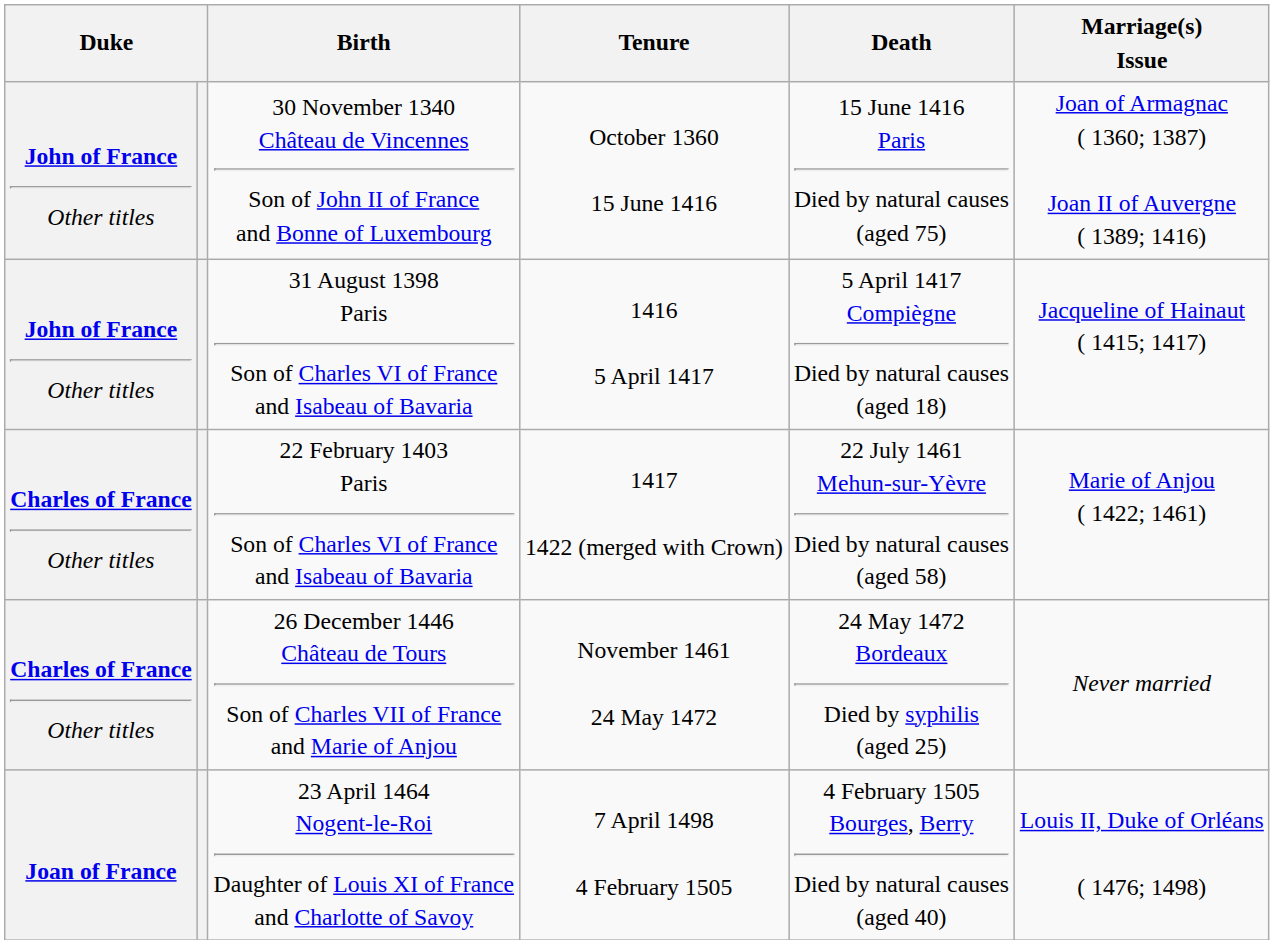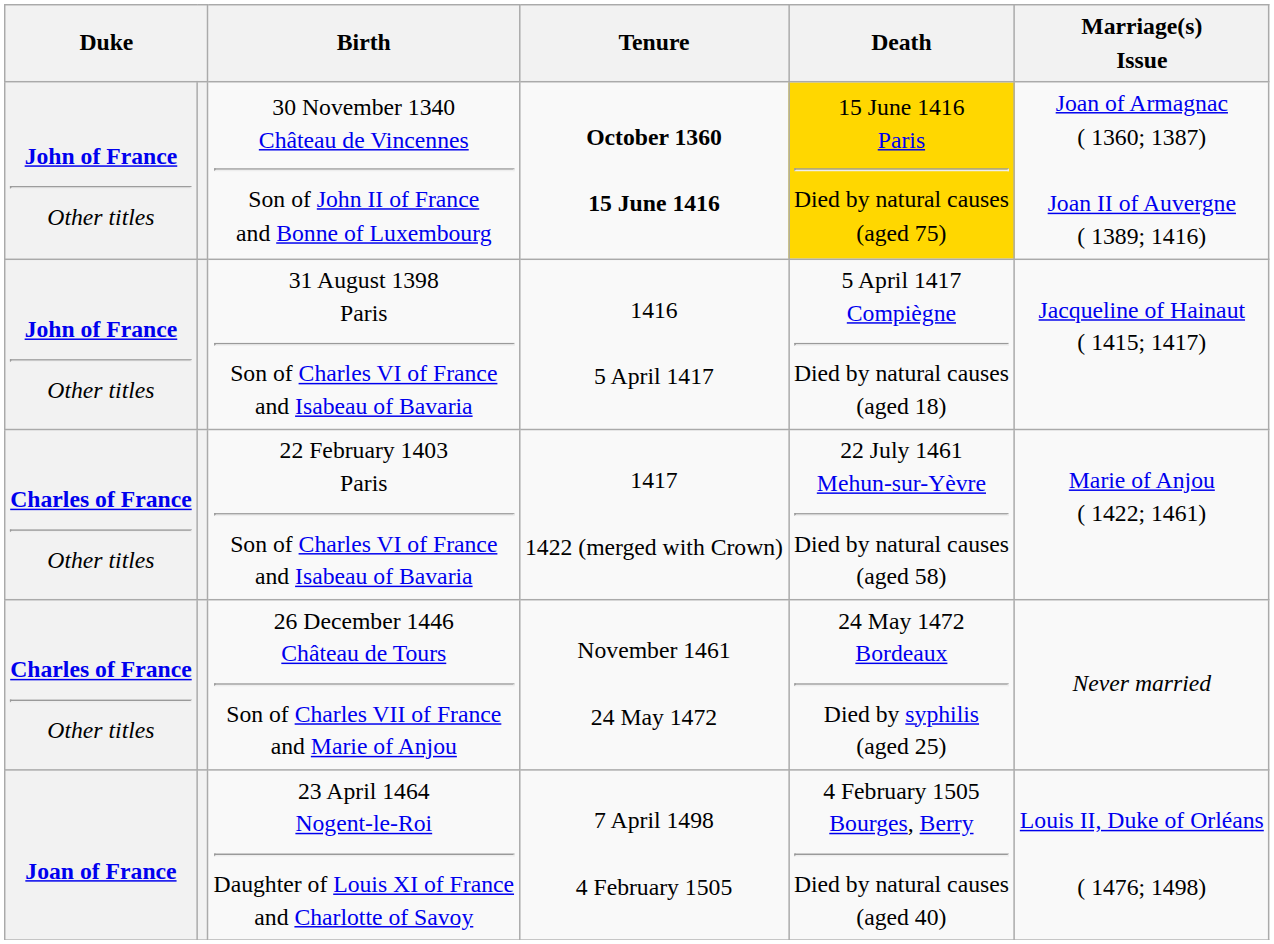(654, 169) normal -> (654, 169) bold
(901, 169) no background -> (901, 169) gold background
